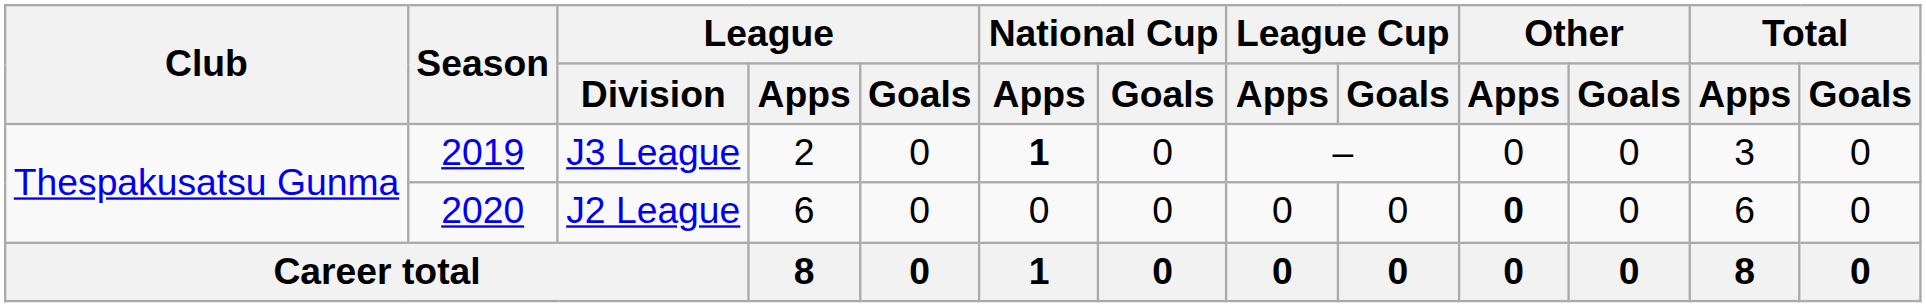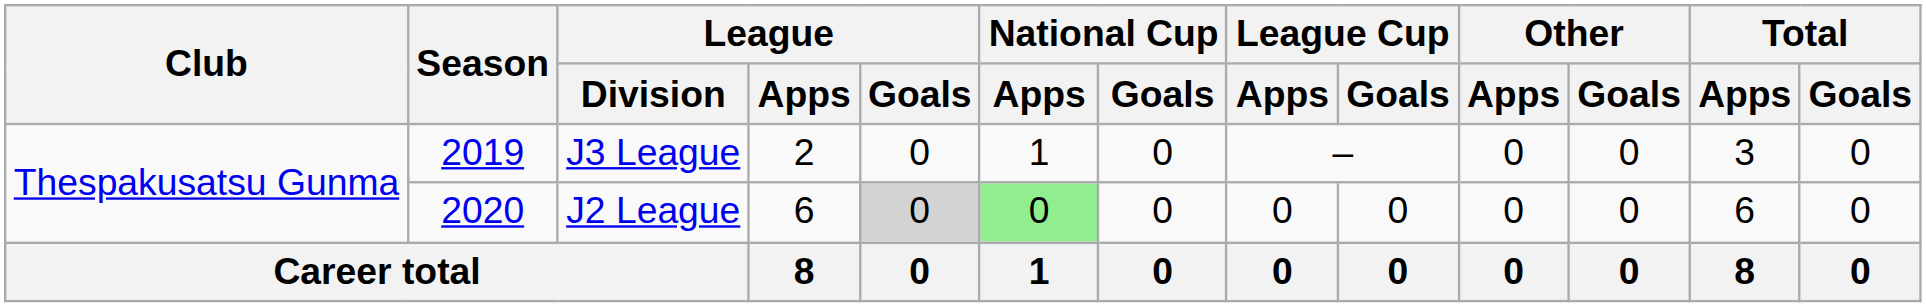(1039, 152) bold -> (1039, 152) normal
(920, 211) no background -> (920, 211) lightgrey background
(1039, 211) no background -> (1039, 211) lightgreen background
(1514, 211) bold -> (1514, 211) normal
